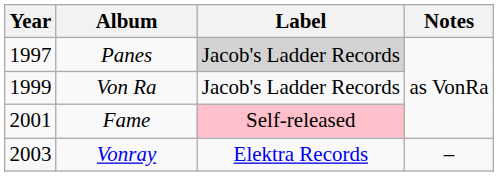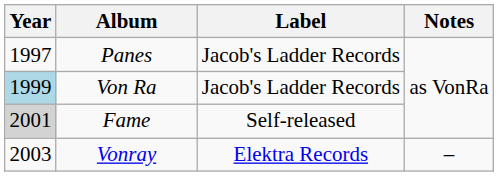(301, 54) lightgrey background -> (301, 54) no background
(30, 87) no background -> (30, 87) lightblue background
(30, 120) no background -> (30, 120) lightgrey background
(301, 120) pink background -> (301, 120) no background
